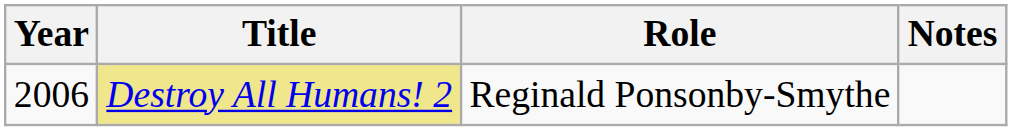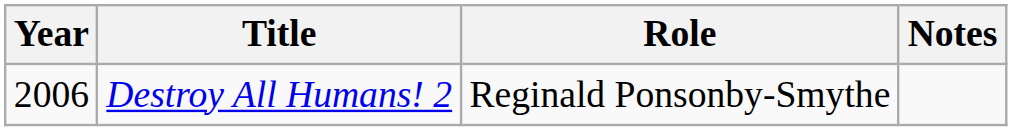(279, 93) khaki background -> (279, 93) no background
